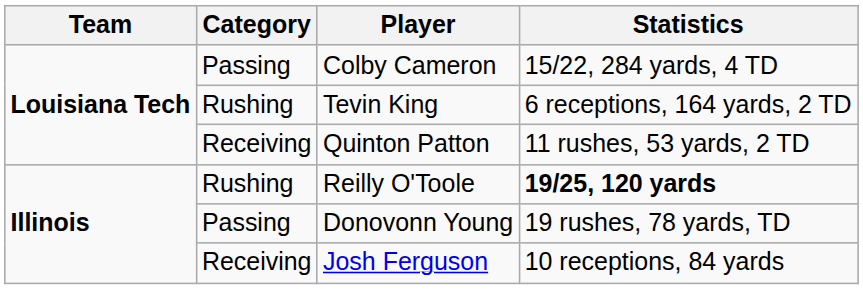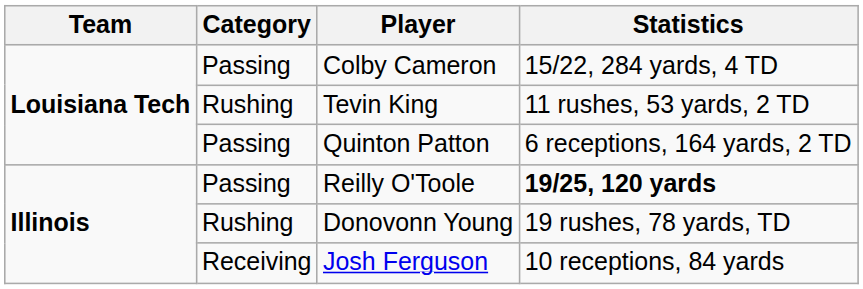(688, 104) 6 receptions, 164 yards, 2 TD -> (667, 104) 11 rushes, 53 yards, 2 TD
(257, 144) Receiving -> (246, 144) Passing
(667, 144) 11 rushes, 53 yards, 2 TD -> (688, 144) 6 receptions, 164 yards, 2 TD
(248, 183) Rushing -> (246, 183) Passing
(246, 223) Passing -> (248, 223) Rushing
